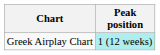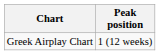(125, 41) paleturquoise background -> (125, 41) no background
